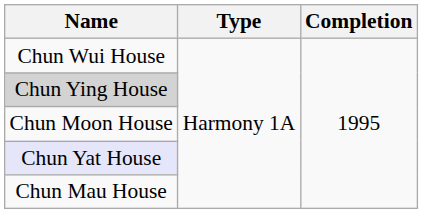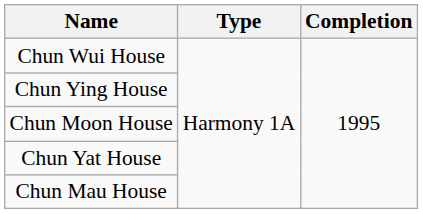(91, 89) lightgrey background -> (91, 89) no background
(91, 157) lavender background -> (91, 157) no background
